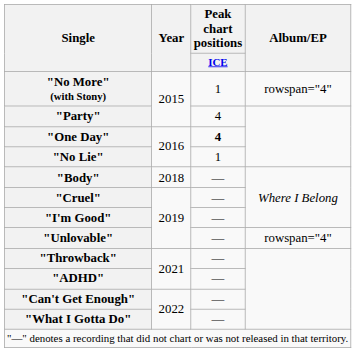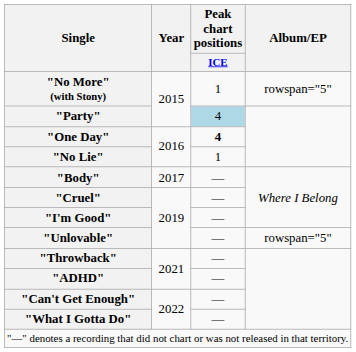(298, 88) rowspan="4" -> (298, 88) rowspan="5"
(218, 116) no background -> (218, 116) lightblue background
(171, 177) 2018 -> (171, 177) 2017
(298, 238) rowspan="4" -> (298, 238) rowspan="5"
